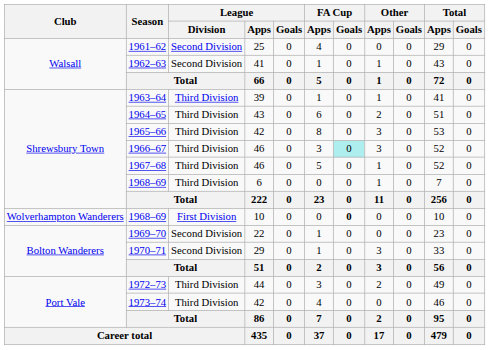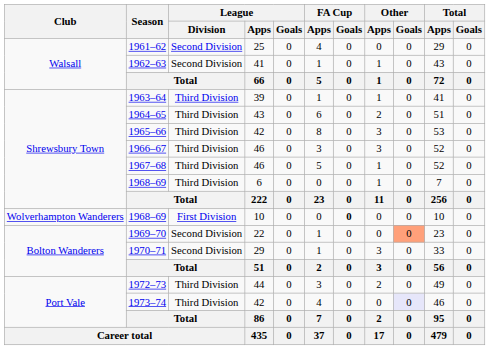(349, 149) paleturquoise background -> (349, 149) no background
(409, 234) no background -> (409, 234) lightsalmon background
(409, 302) no background -> (409, 302) lavender background
